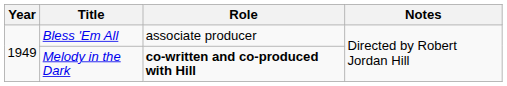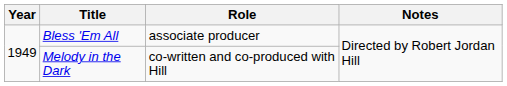(232, 63) bold -> (242, 63) normal
